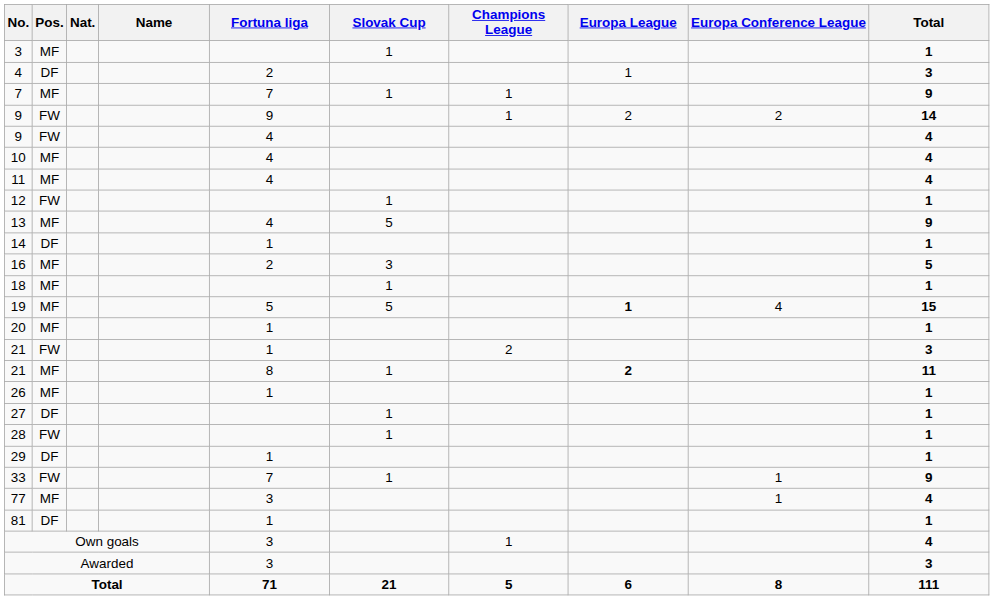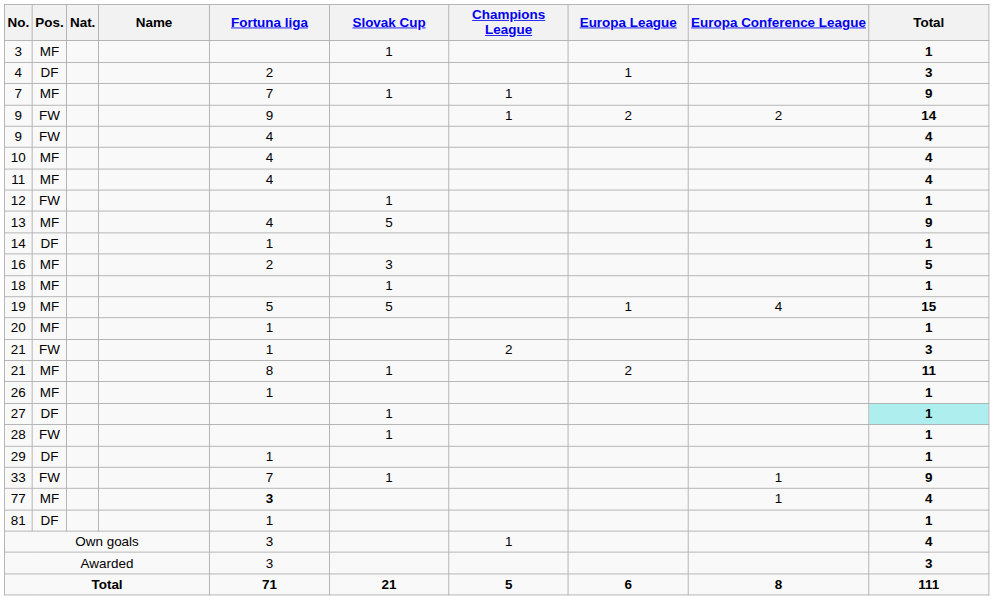(628, 307) bold -> (628, 307) normal
(628, 371) bold -> (628, 371) normal
(929, 413) no background -> (929, 413) paleturquoise background
(269, 499) normal -> (269, 499) bold
